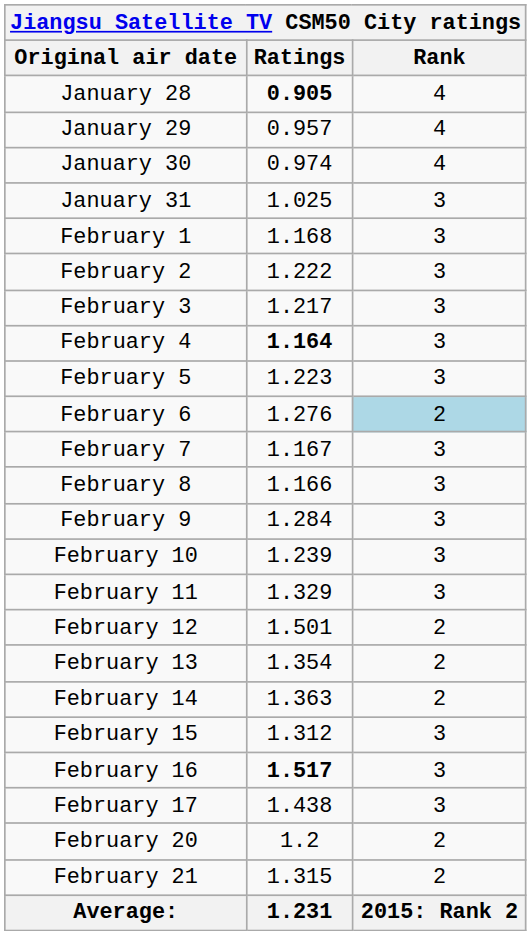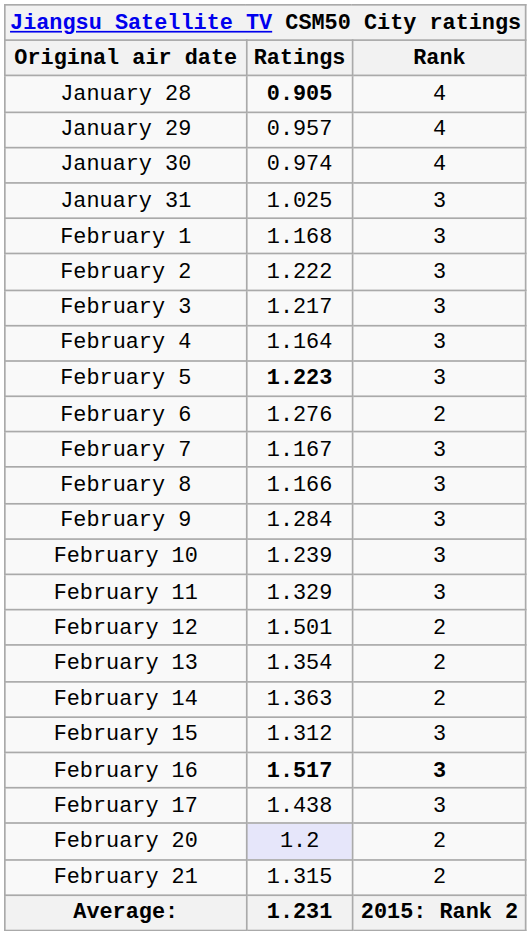(300, 343) bold -> (300, 343) normal
(300, 379) normal -> (300, 379) bold
(439, 414) lightblue background -> (439, 414) no background
(439, 770) normal -> (439, 770) bold
(300, 841) no background -> (300, 841) lavender background
